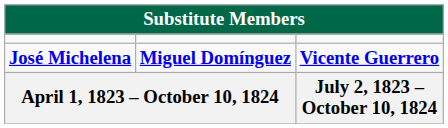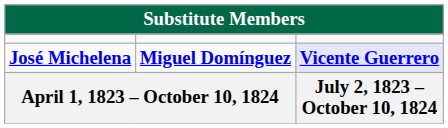(369, 57) no background -> (369, 57) lavender background
